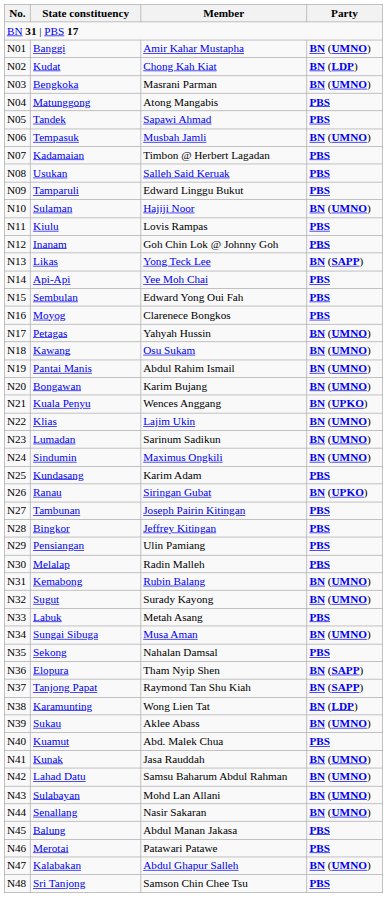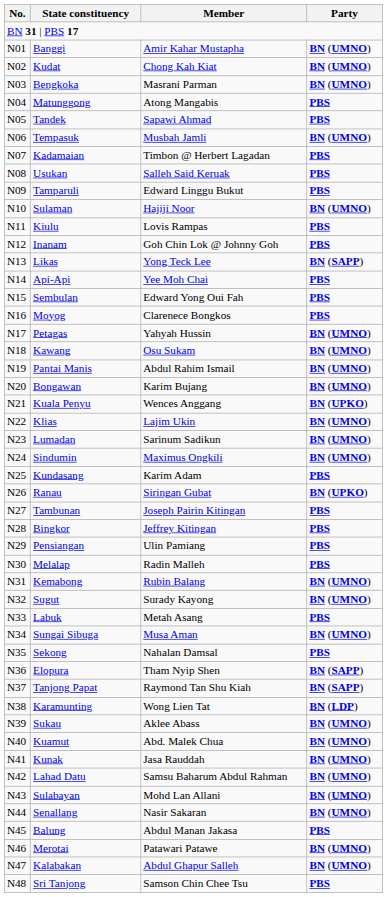(334, 66) BN (LDP) -> (340, 66) BN (UMNO)
(320, 741) PBS -> (340, 741) BN (UMNO)
(320, 848) PBS -> (340, 848) BN (UMNO)
